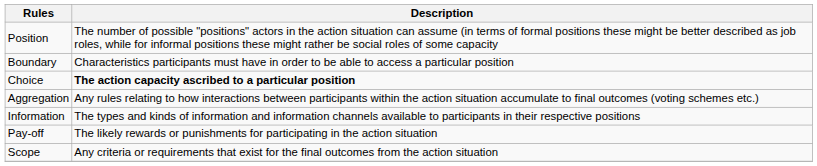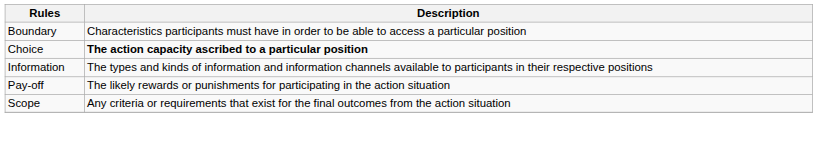- row: (28, 37)
- row: (38, 98)
